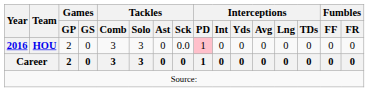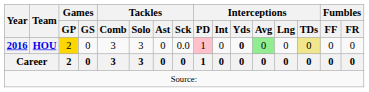(69, 45) no background -> (69, 45) gold background
(242, 45) normal -> (242, 45) bold
(264, 45) no background -> (264, 45) lightgreen background
(309, 45) no background -> (309, 45) khaki background
